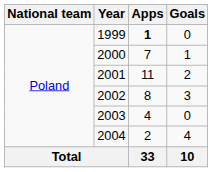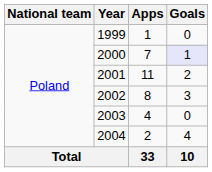(148, 34) bold -> (148, 34) normal
(187, 55) no background -> (187, 55) lavender background
